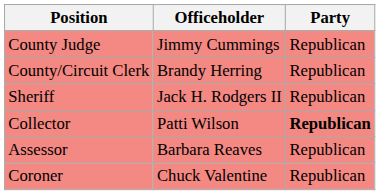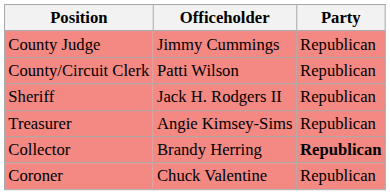(209, 70) Brandy Herring -> (198, 70) Patti Wilson
+ row: (40, 123)
(198, 123) Patti Wilson -> (209, 149) Brandy Herring
- row: (38, 149)
